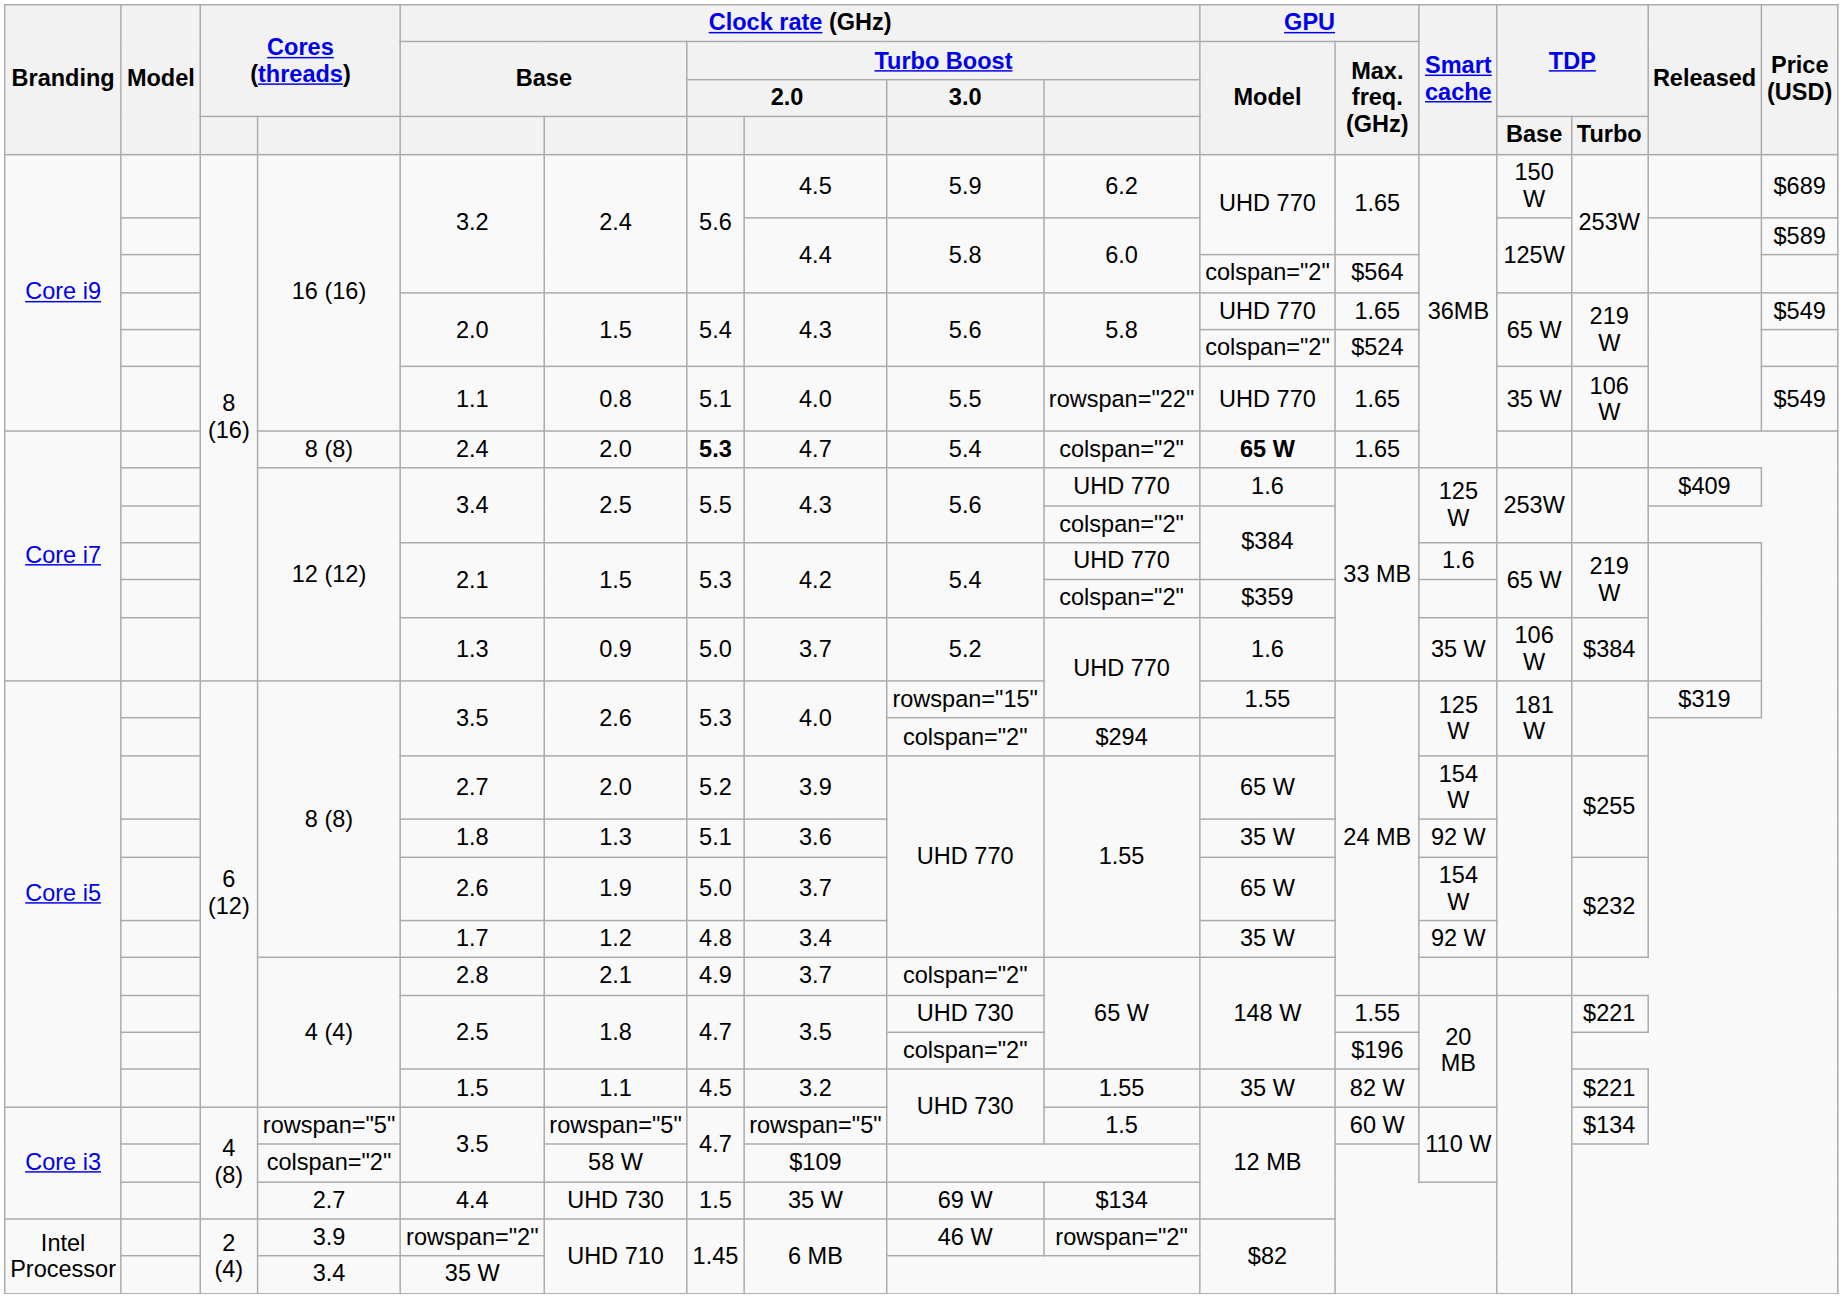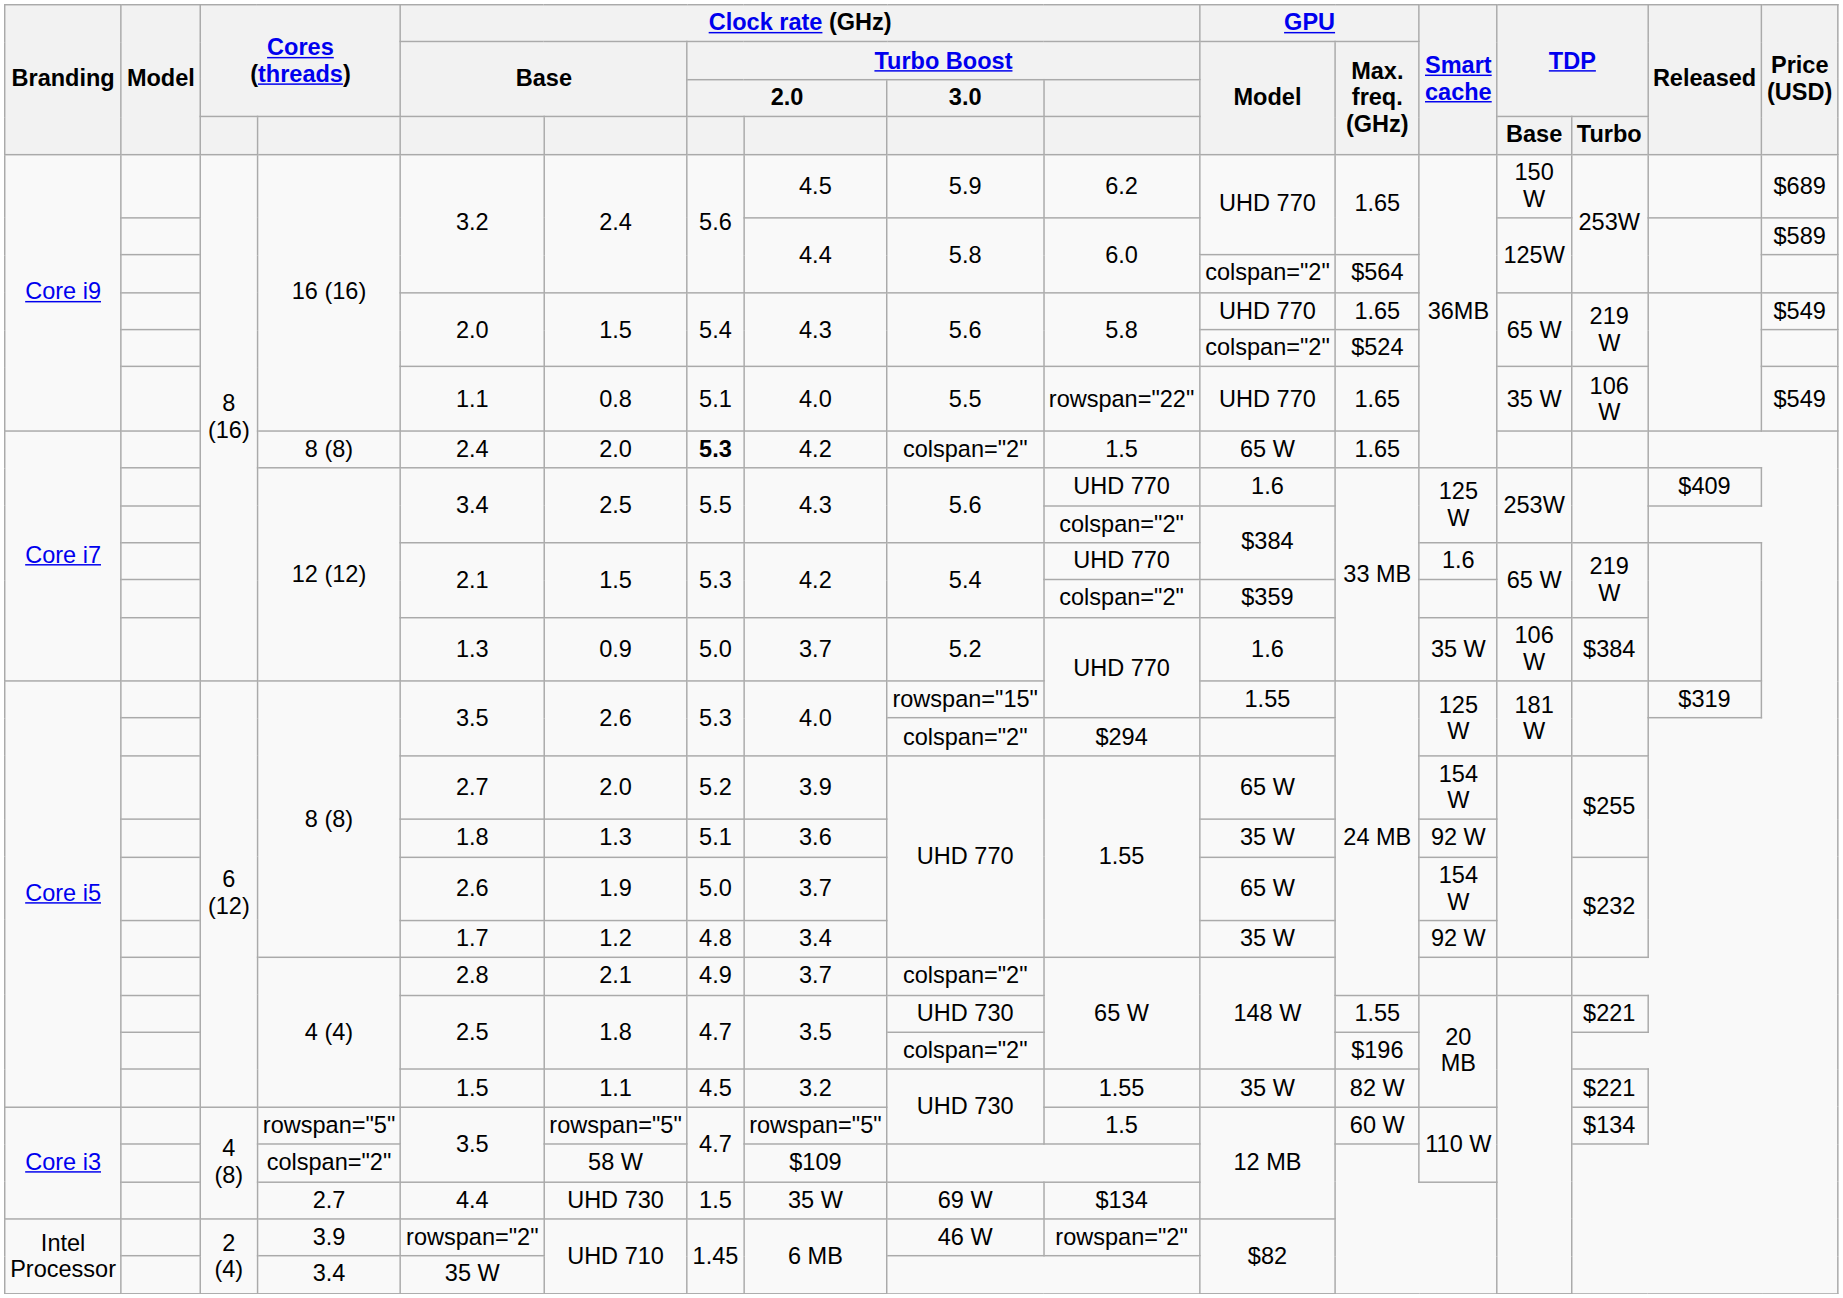(815, 449) 4.7 -> (815, 449) 4.2
(965, 449) 5.4 -> (965, 449) colspan="2"
(1122, 449) colspan="2" -> (1122, 449) 1.5
(1267, 449) bold -> (1267, 449) normal
